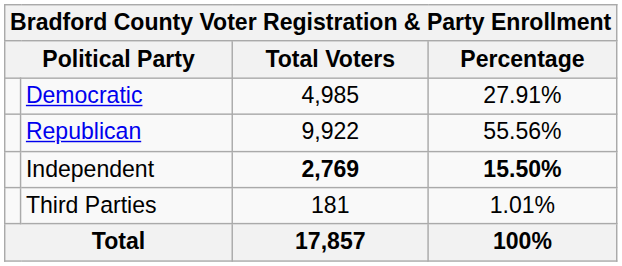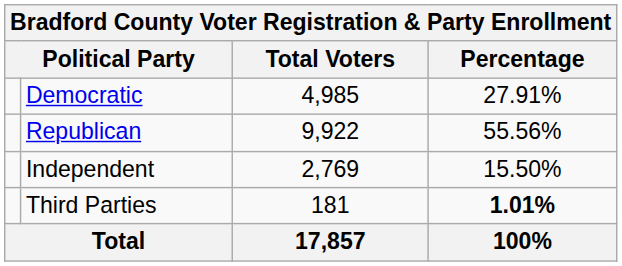(330, 168) bold -> (330, 168) normal
(522, 168) bold -> (522, 168) normal
(522, 205) normal -> (522, 205) bold
